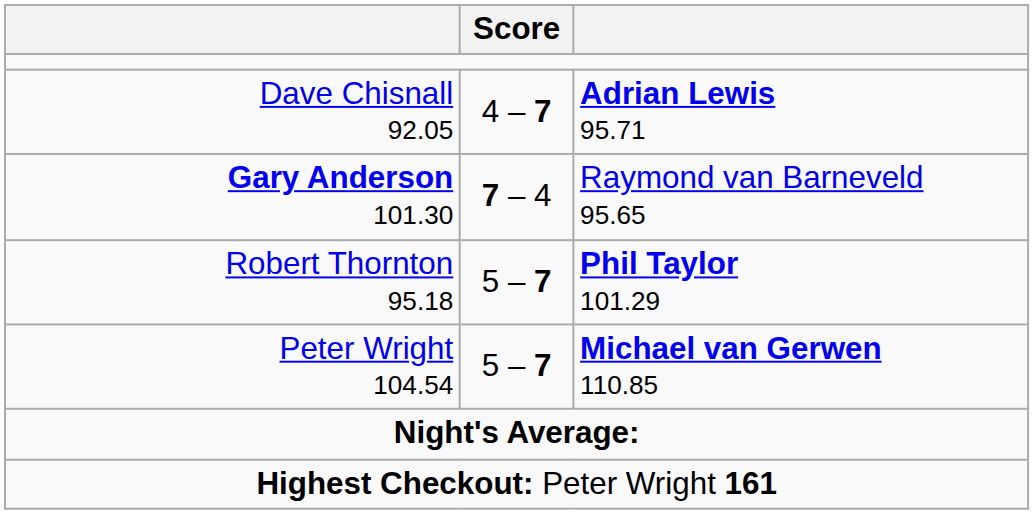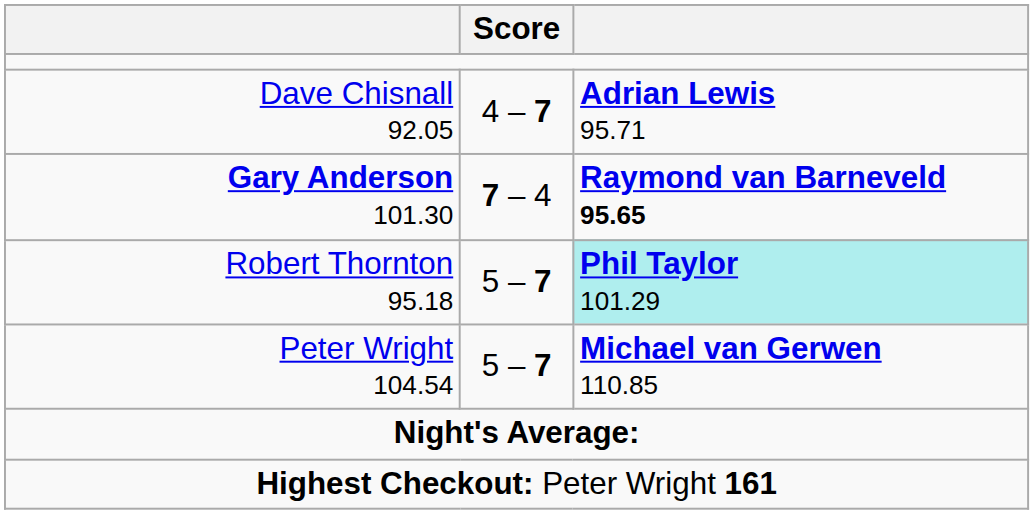(752, 196) normal -> (763, 196) bold
(659, 281) no background -> (659, 281) paleturquoise background
